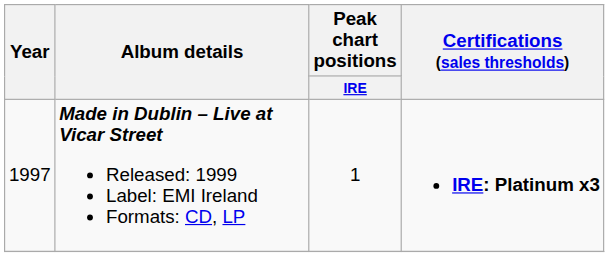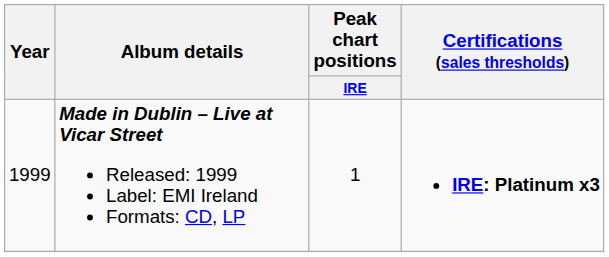(30, 175) 1997 -> (30, 175) 1999
